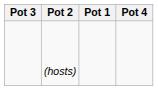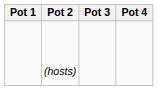columns swapped: (97, 12) <-> (23, 12)
